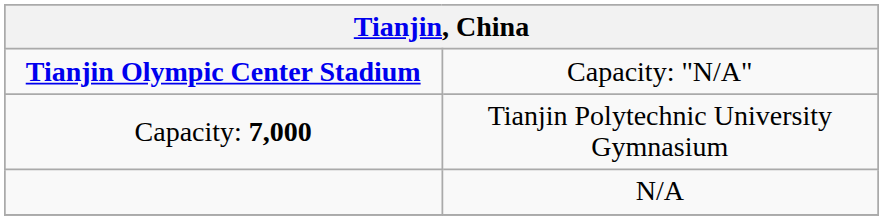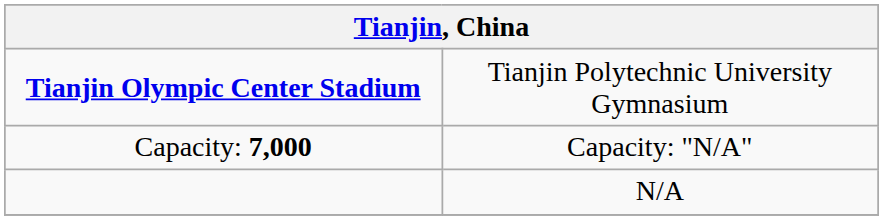(660, 71) Capacity: "N/A" -> (660, 86) Tianjin Polytechnic University Gymnasium
(660, 131) Tianjin Polytechnic University Gymnasium -> (660, 147) Capacity: "N/A"
